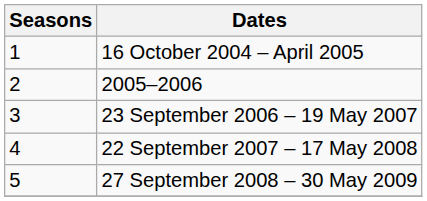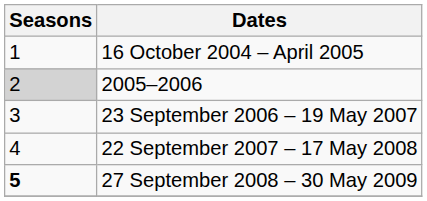(15, 84) no background -> (15, 84) lightgrey background
(15, 180) normal -> (15, 180) bold
